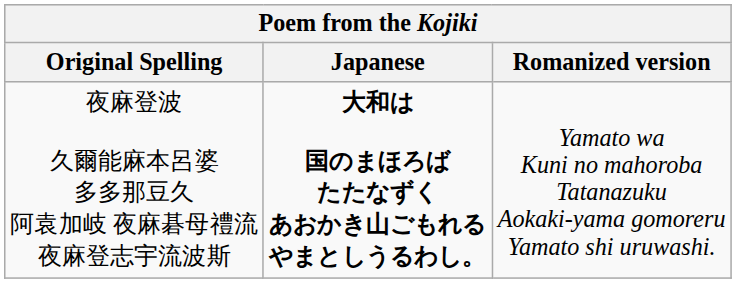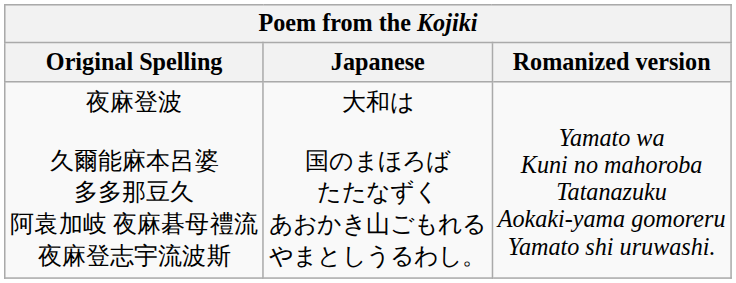(378, 178) bold -> (378, 178) normal
